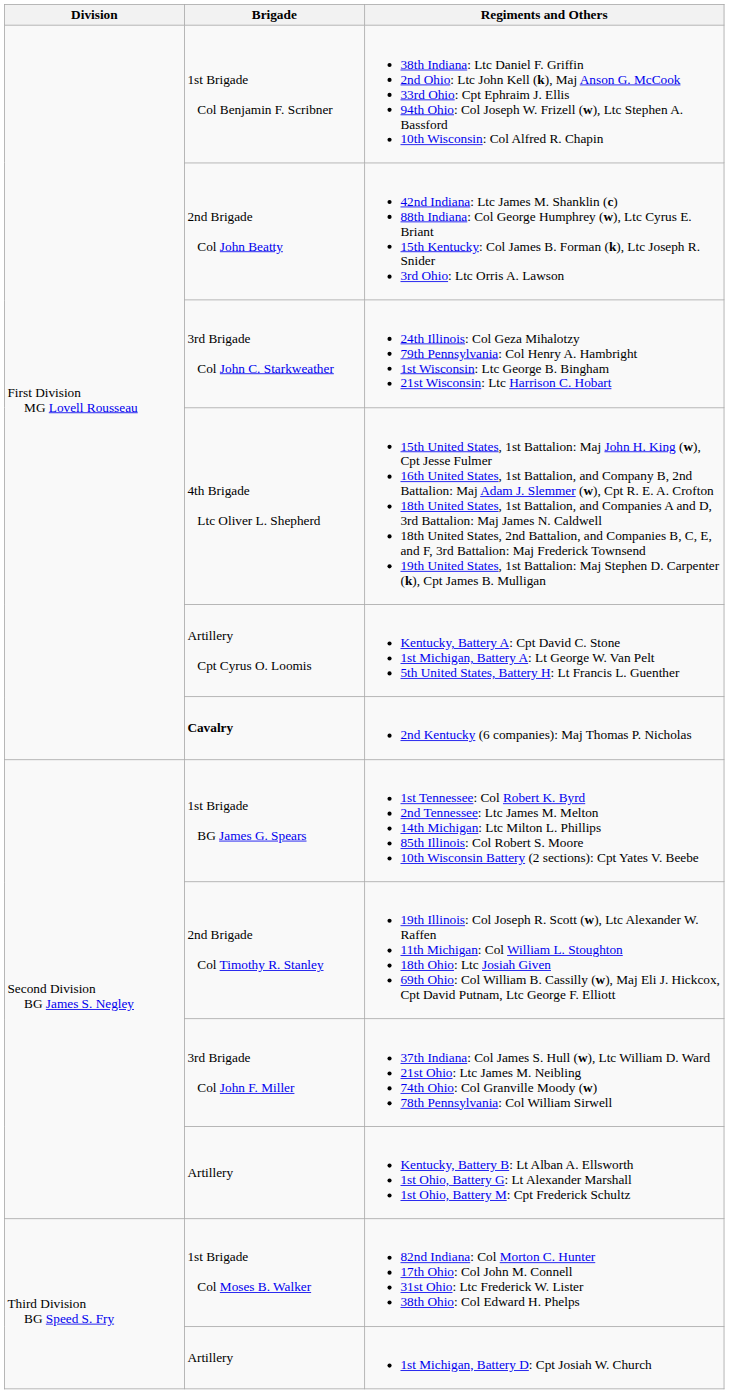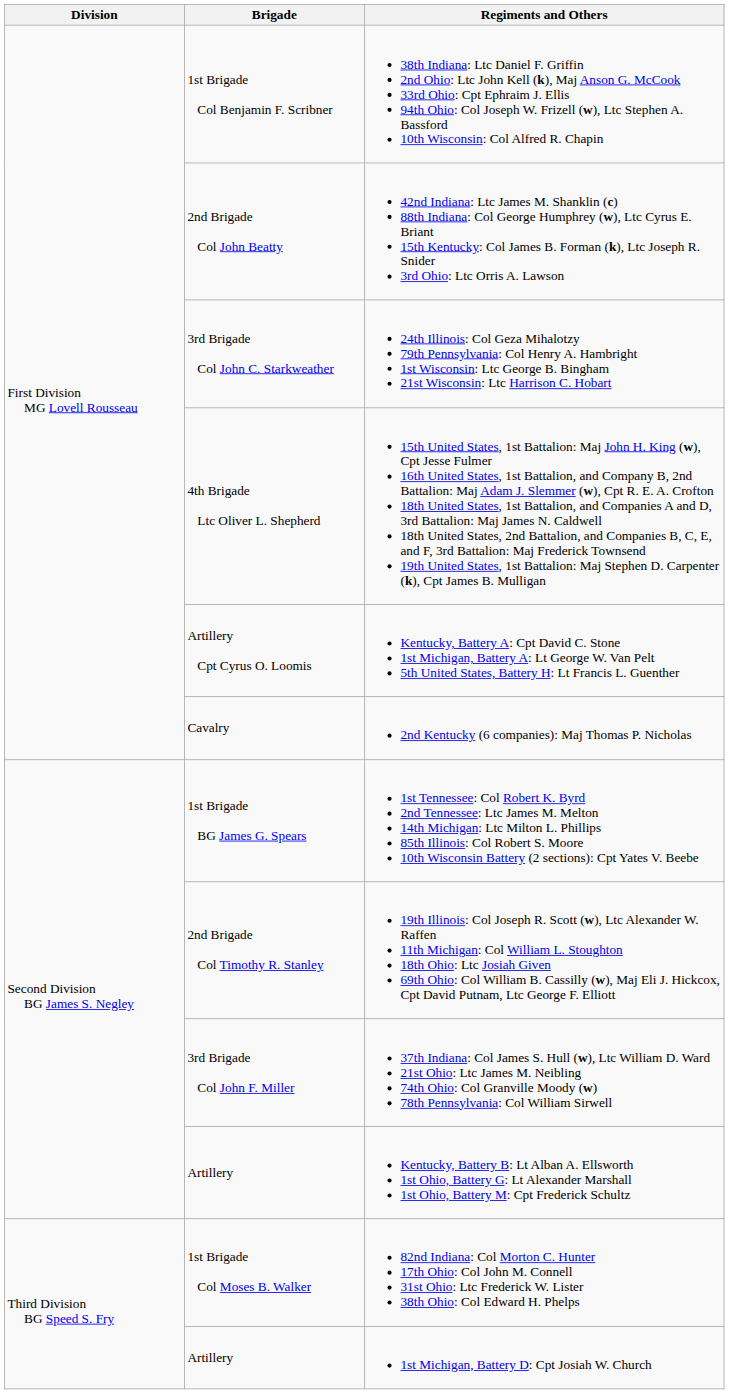(210, 728) bold -> (208, 728) normal
